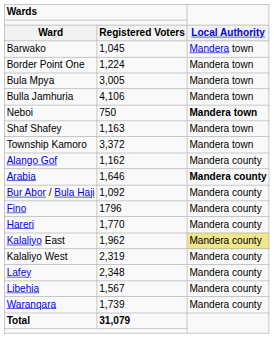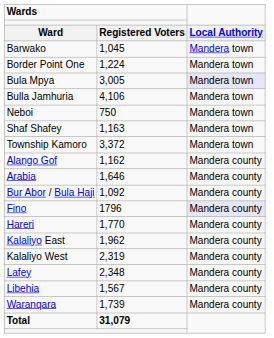(221, 81) no background -> (221, 81) lavender background
(223, 113) bold -> (221, 113) normal
(228, 177) bold -> (226, 177) normal
(226, 208) no background -> (226, 208) lavender background
(226, 240) khaki background -> (226, 240) no background
